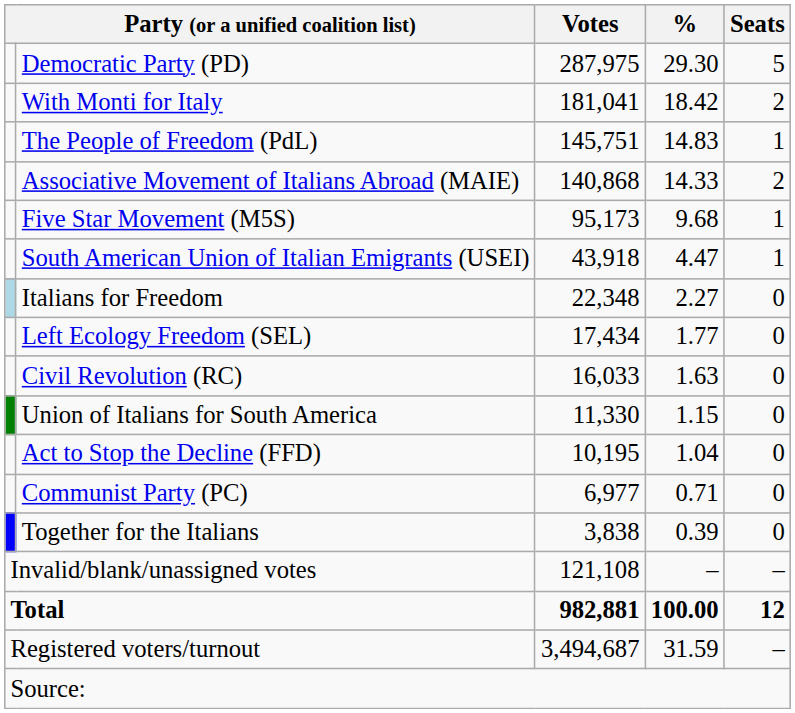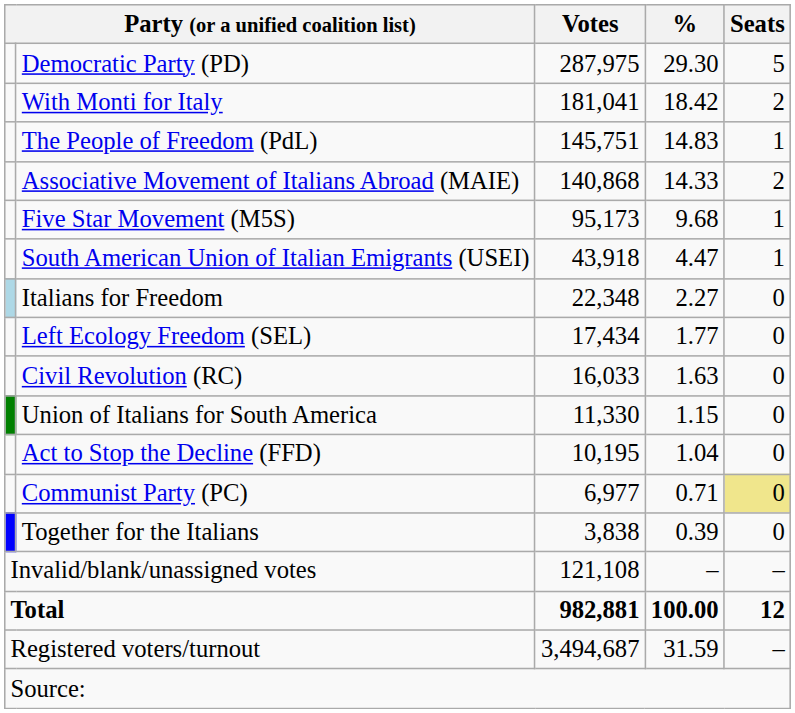(779, 492) no background -> (779, 492) khaki background
